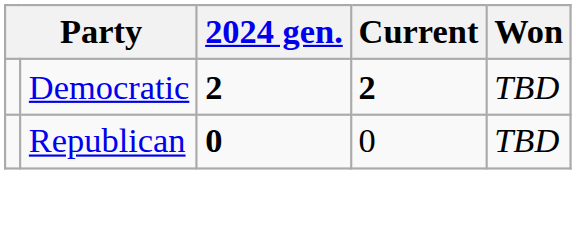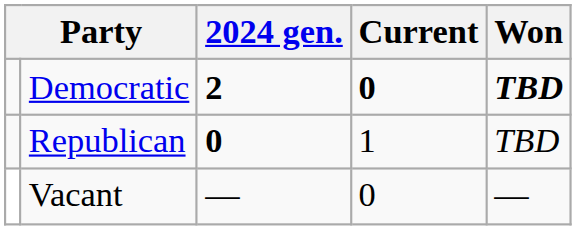(367, 86) 2 -> (367, 86) 0
(527, 86) normal -> (529, 86) bold
(367, 140) 0 -> (367, 140) 1
+ row: (76, 195)
